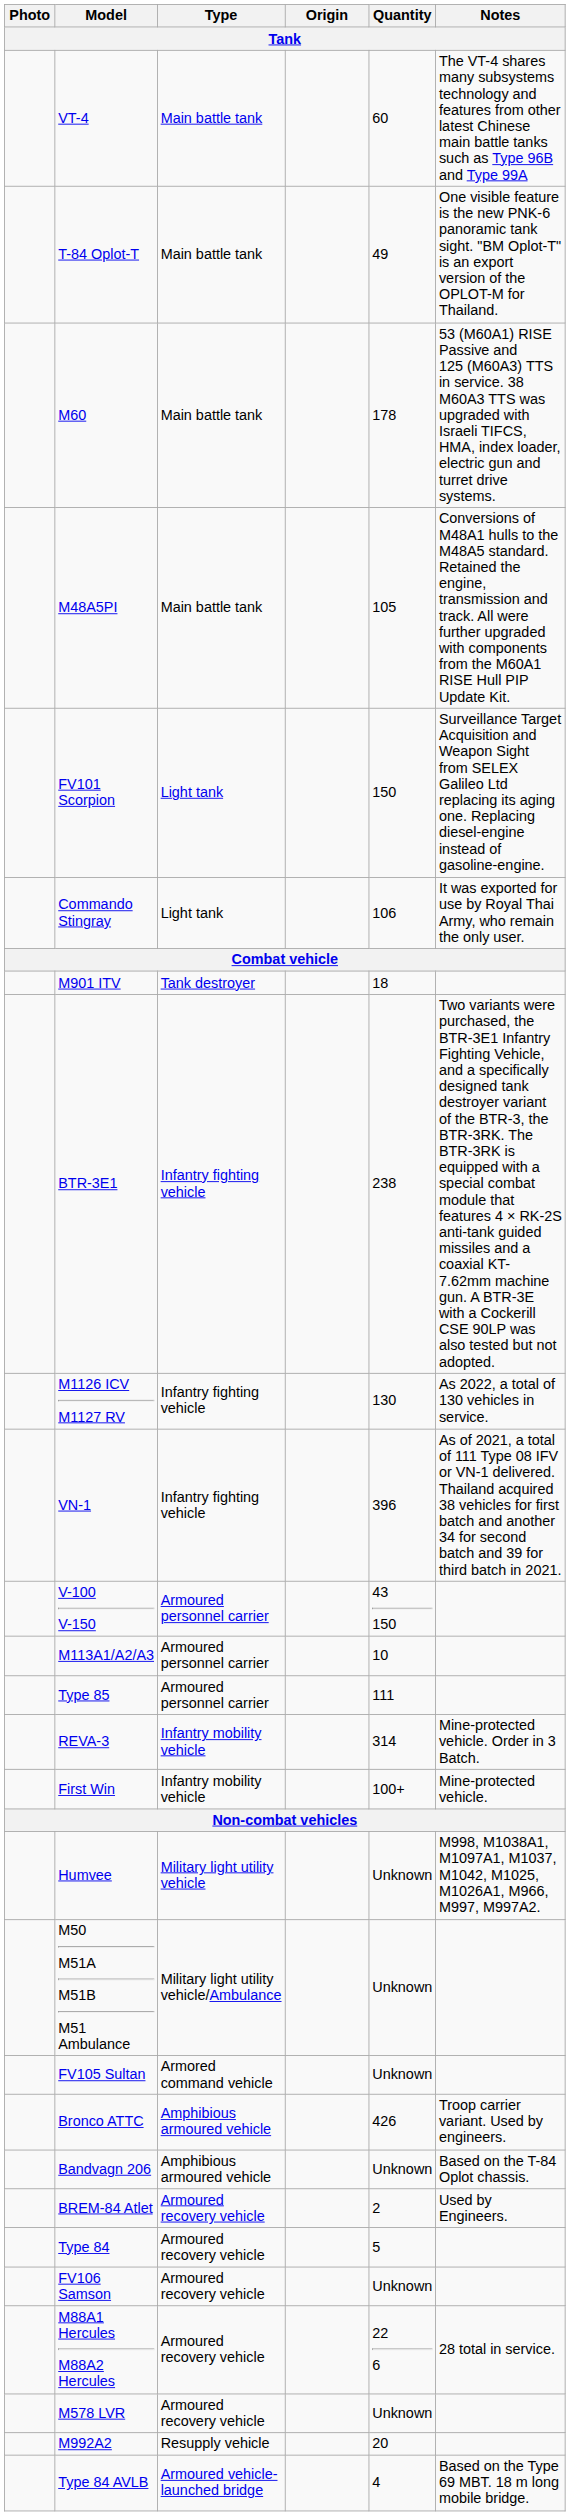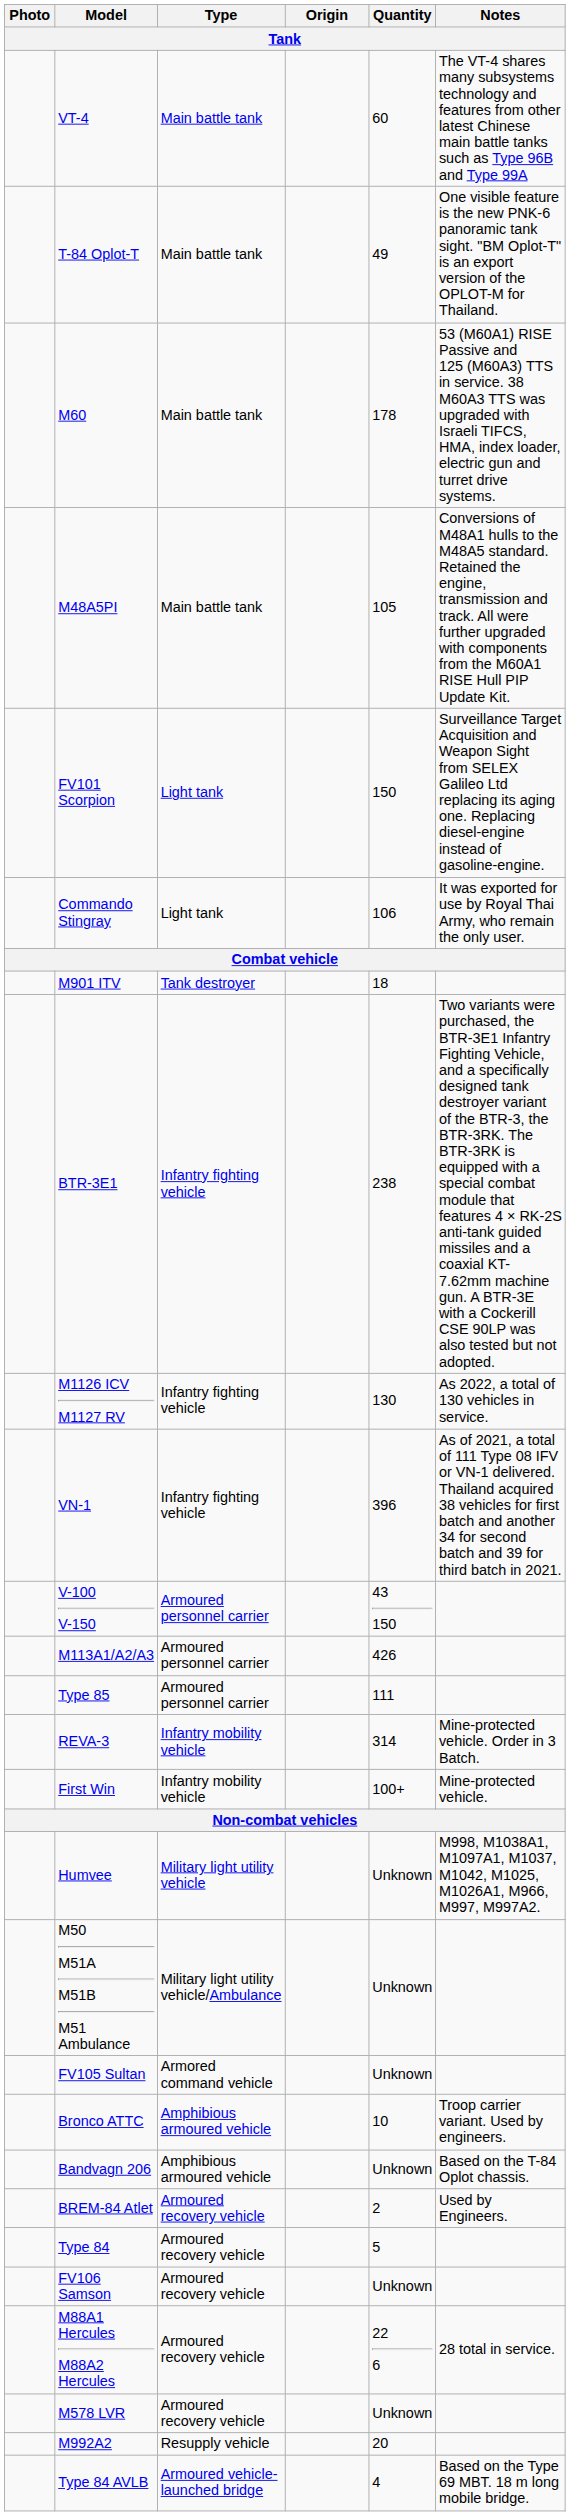(380, 1655) 10 -> (384, 1655) 426
(384, 2122) 426 -> (380, 2122) 10
